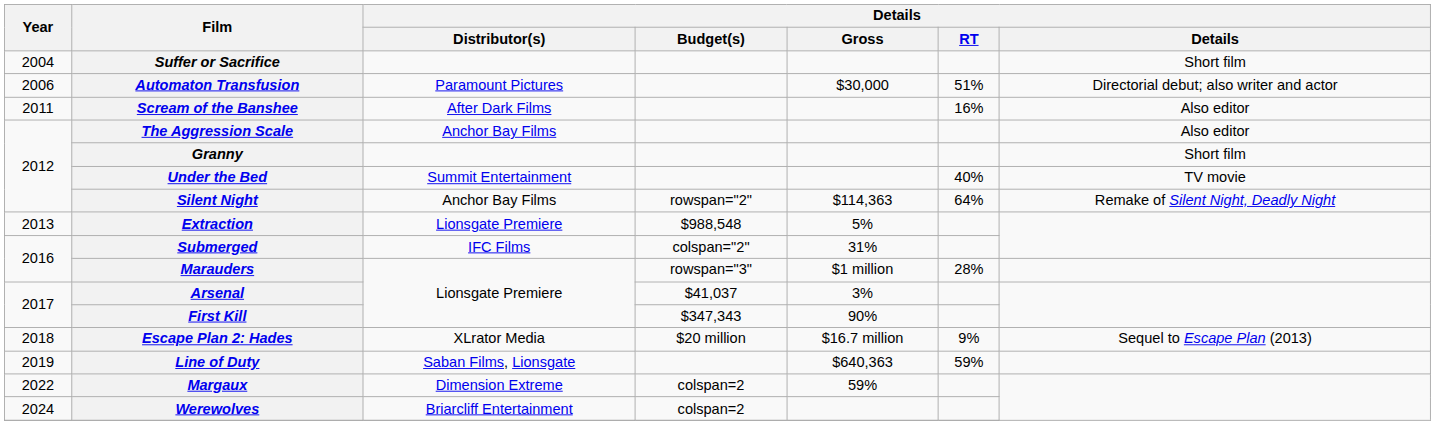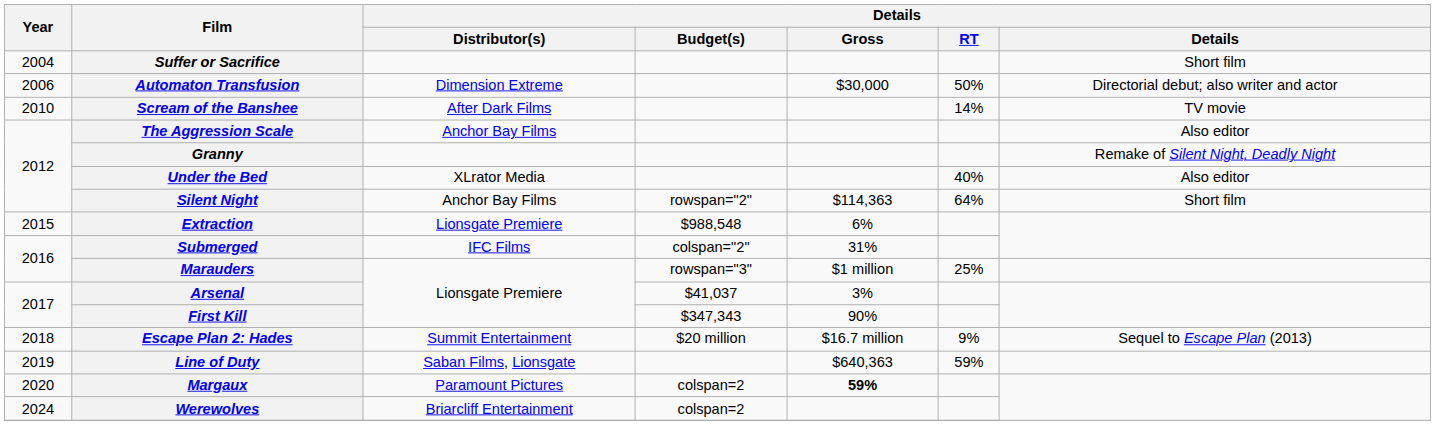(499, 85) Paramount Pictures -> (499, 85) Dimension Extreme
(969, 85) 51% -> (969, 85) 50%
(38, 108) 2011 -> (38, 108) 2010
(969, 108) 16% -> (969, 108) 14%
(1215, 108) Also editor -> (1215, 108) TV movie
(1215, 154) Short film -> (1215, 154) Remake of Silent Night, Deadly Night
(499, 177) Summit Entertainment -> (499, 177) XLrator Media
(1215, 177) TV movie -> (1215, 177) Also editor
(1215, 200) Remake of Silent Night, Deadly Night -> (1215, 200) Short film
(38, 223) 2013 -> (38, 223) 2015
(863, 223) 5% -> (863, 223) 6%
(969, 270) 28% -> (969, 270) 25%
(499, 339) XLrator Media -> (499, 339) Summit Entertainment
(38, 385) 2022 -> (38, 385) 2020
(499, 385) Dimension Extreme -> (499, 385) Paramount Pictures
(863, 385) normal -> (863, 385) bold
